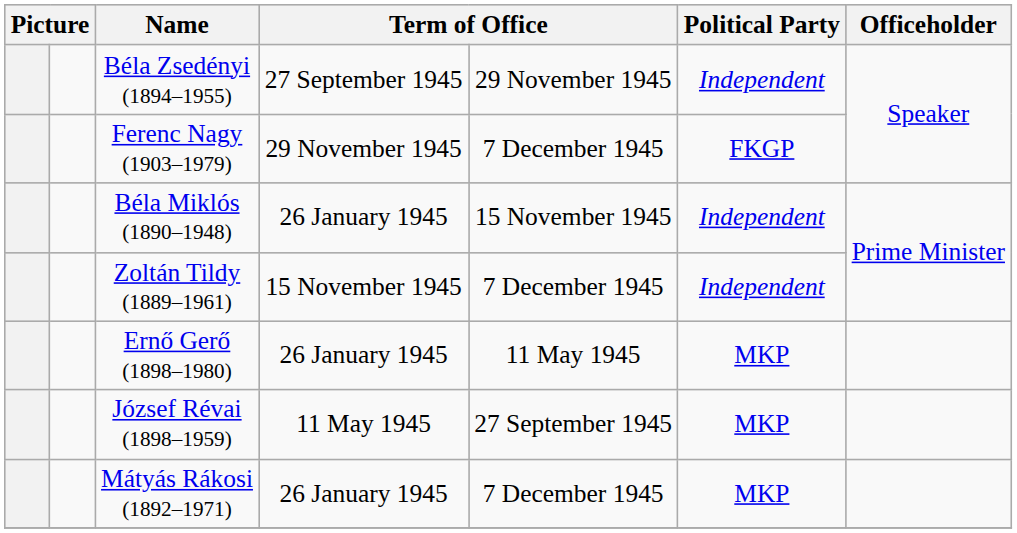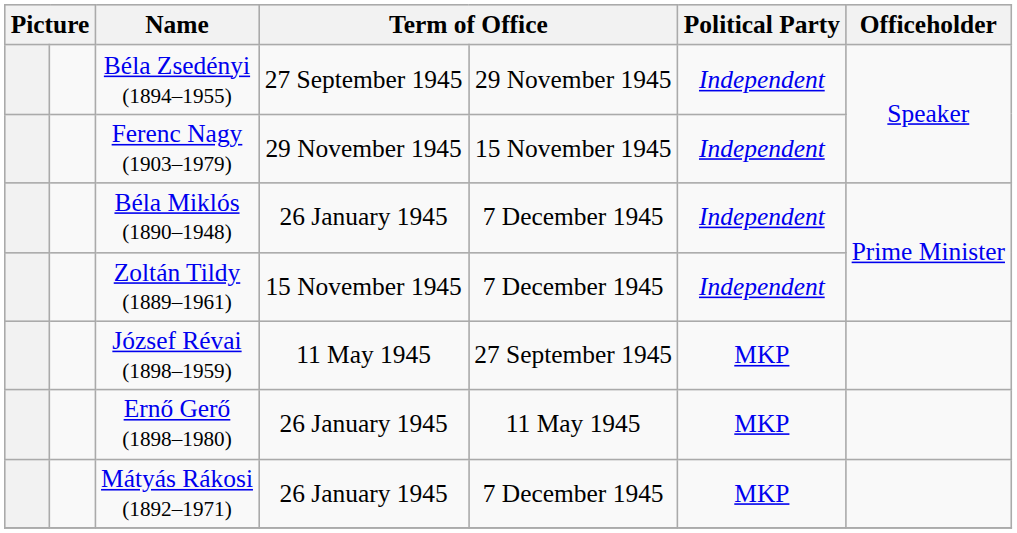(573, 148) 7 December 1945 -> (573, 148) 15 November 1945
(762, 148) FKGP -> (762, 148) Independent
(573, 217) 15 November 1945 -> (573, 217) 7 December 1945
rows swapped: (177, 355) <-> (177, 424)
